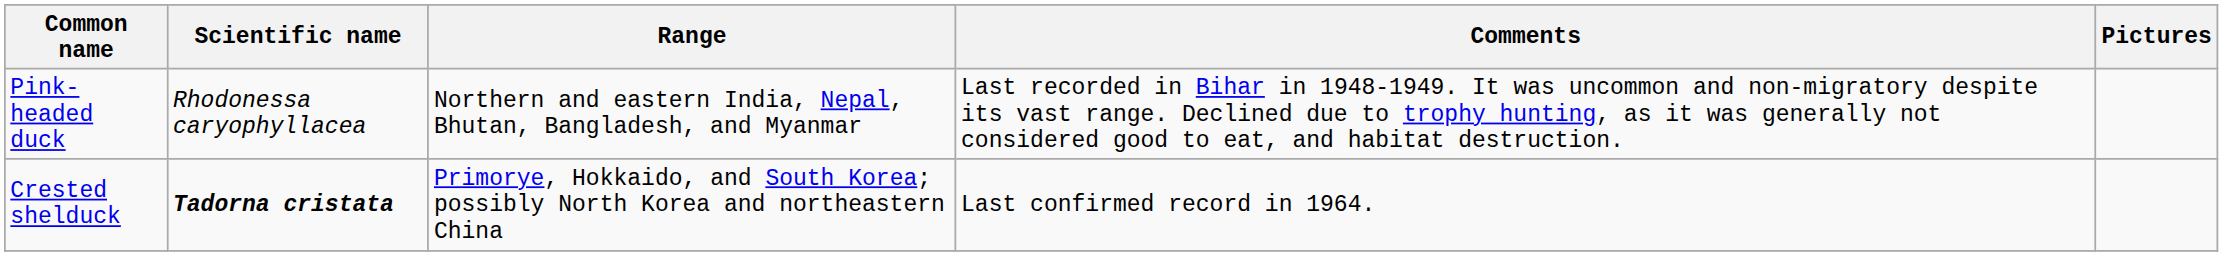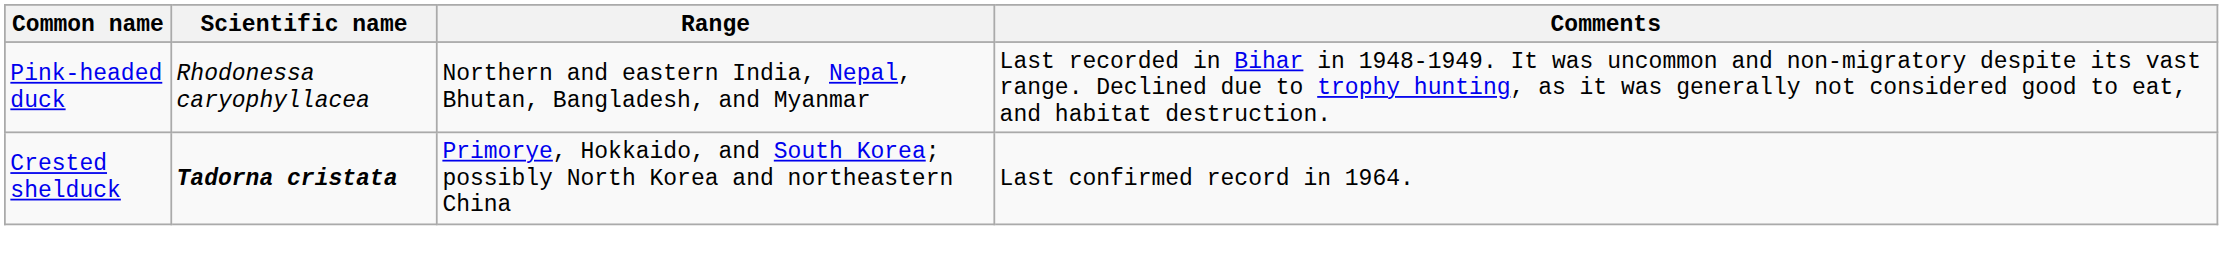- column: (2157, 37)
